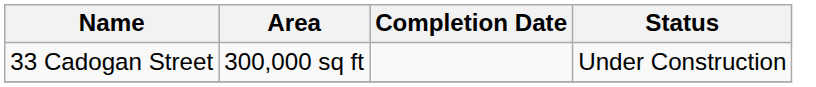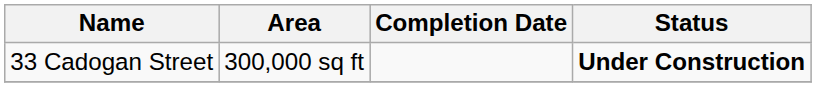(682, 61) normal -> (692, 61) bold
